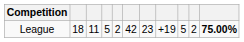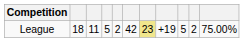(147, 29) no background -> (147, 29) khaki background
(219, 29) bold -> (219, 29) normal
